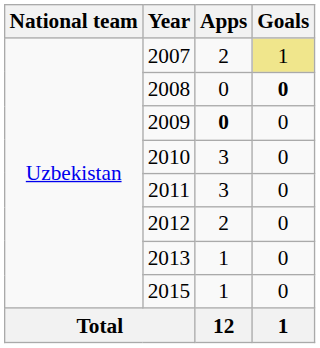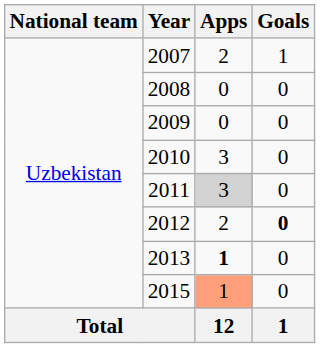(283, 55) khaki background -> (283, 55) no background
(283, 88) bold -> (283, 88) normal
(224, 122) bold -> (224, 122) normal
(224, 190) no background -> (224, 190) lightgrey background
(283, 223) normal -> (283, 223) bold
(224, 257) normal -> (224, 257) bold
(224, 291) no background -> (224, 291) lightsalmon background
